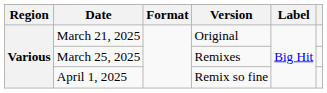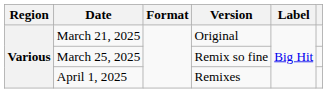(218, 56) Remixes -> (231, 56) Remix so fine
(231, 77) Remix so fine -> (218, 77) Remixes
